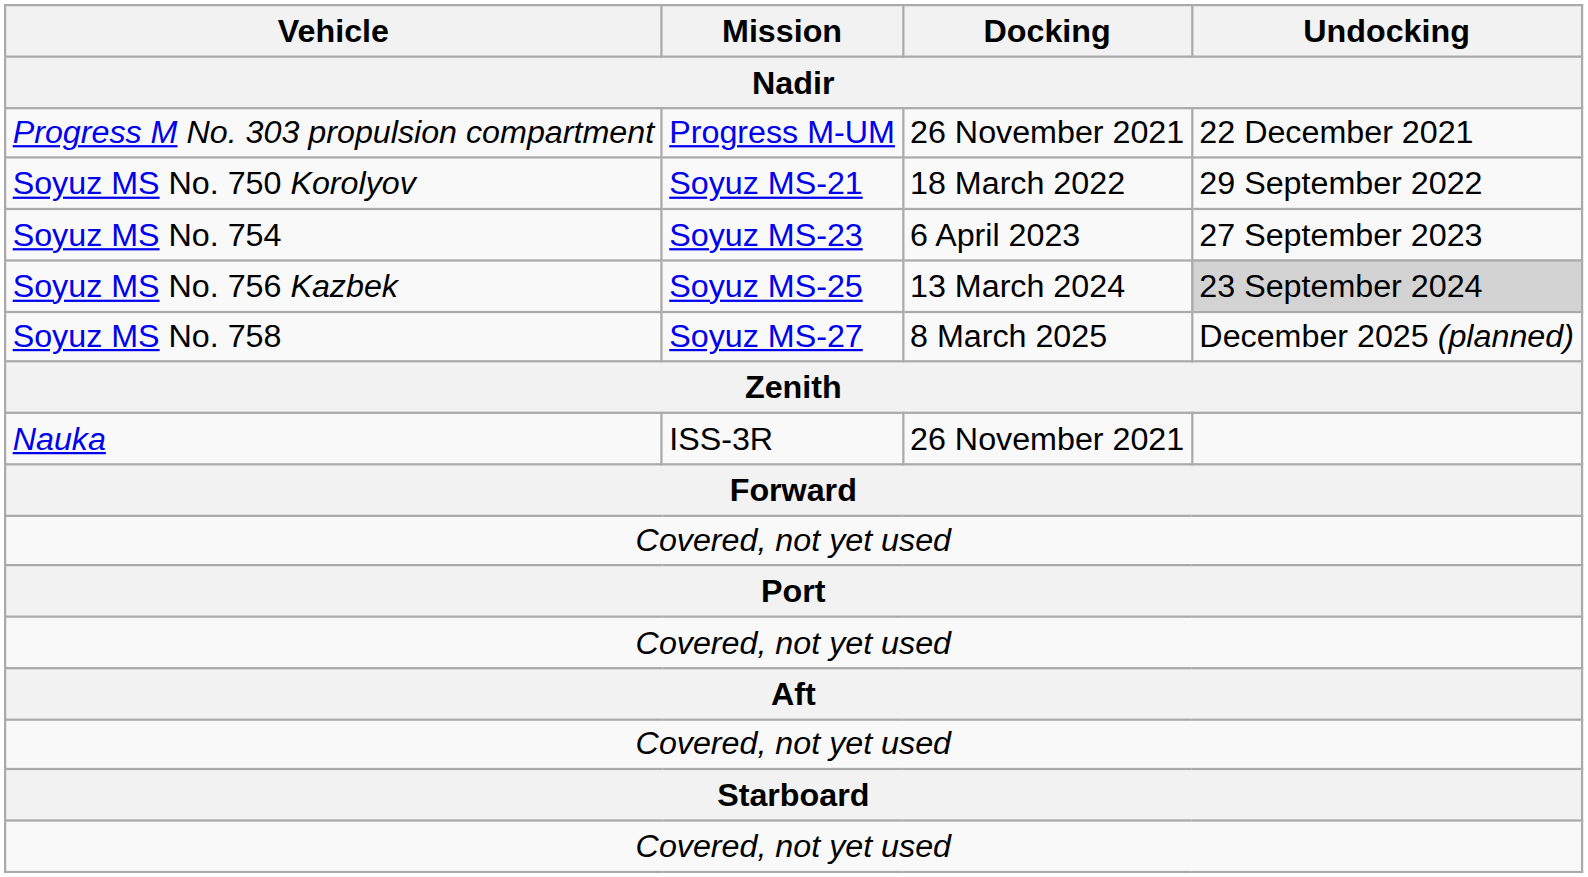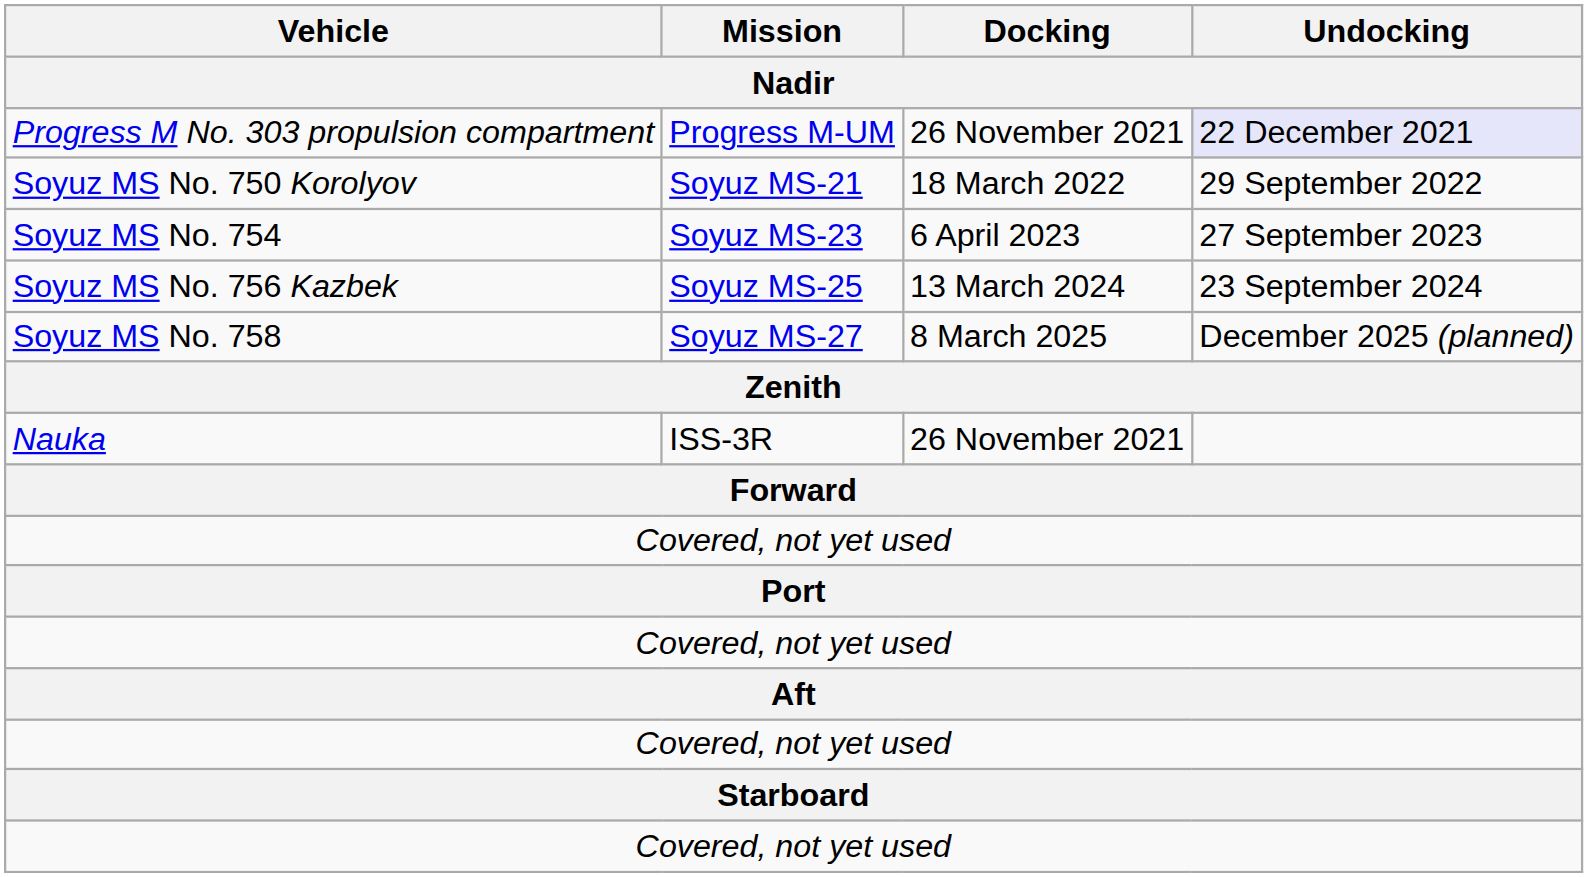(1336, 133) no background -> (1336, 133) lavender background
(1341, 286) lightgrey background -> (1341, 286) no background
